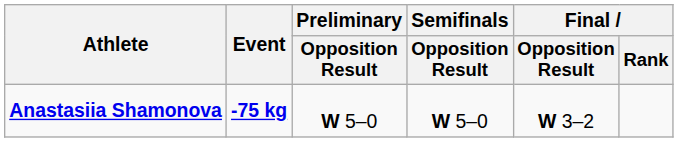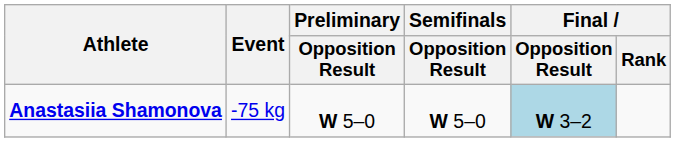(259, 111) bold -> (258, 111) normal
(566, 122) no background -> (564, 122) lightblue background
